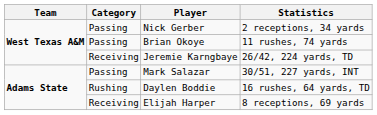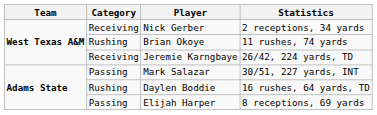(108, 27) Passing -> (114, 27) Receiving
(108, 42) Passing -> (108, 42) Rushing
(114, 102) Receiving -> (108, 102) Passing
